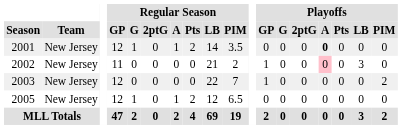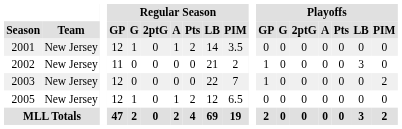(325, 47) bold -> (325, 47) normal
(325, 64) pink background -> (325, 64) no background
